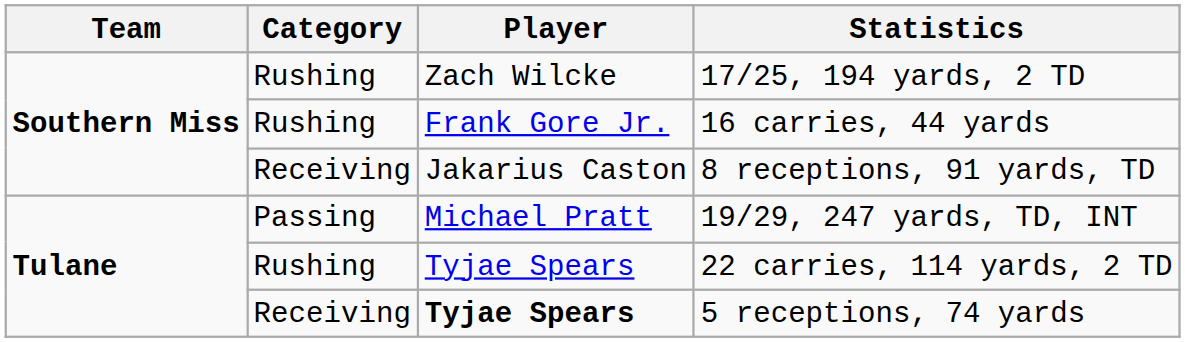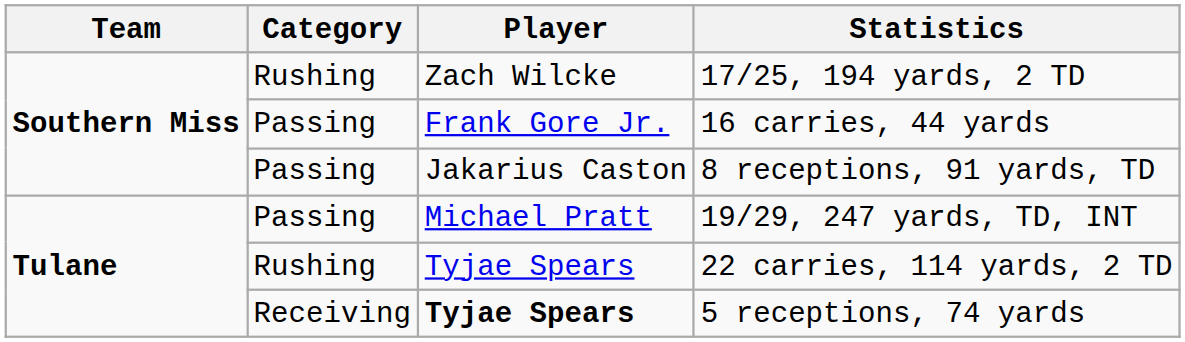(315, 124) Rushing -> (315, 124) Passing
(332, 171) Receiving -> (315, 171) Passing
